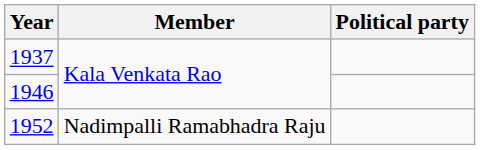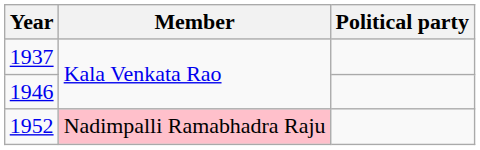(195, 126) no background -> (195, 126) pink background
